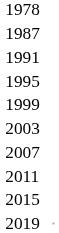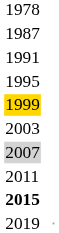(23, 104) no background -> (23, 104) gold background
(23, 152) no background -> (23, 152) lightgrey background
(23, 200) normal -> (23, 200) bold
